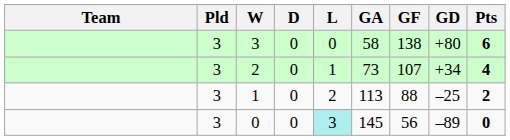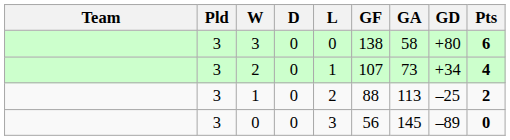columns swapped: (409, 17) <-> (371, 17)
(332, 122) paleturquoise background -> (332, 122) no background
